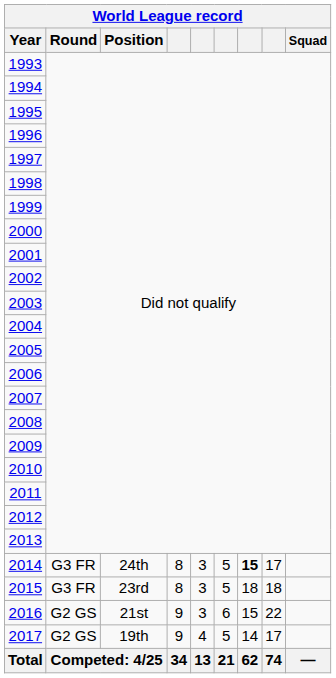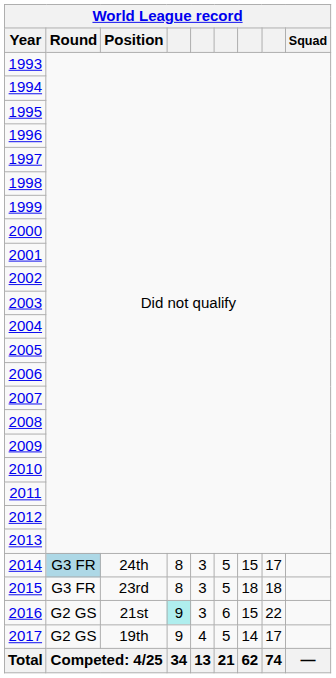(73, 565) no background -> (73, 565) lightblue background
(250, 565) bold -> (250, 565) normal
(179, 612) no background -> (179, 612) paleturquoise background
